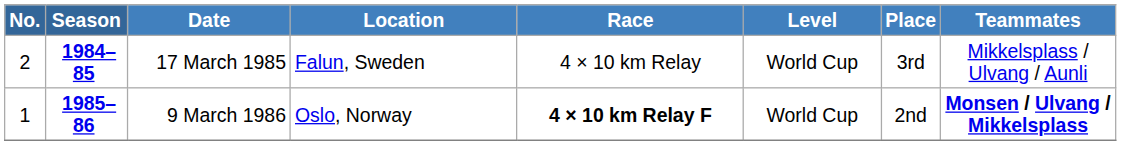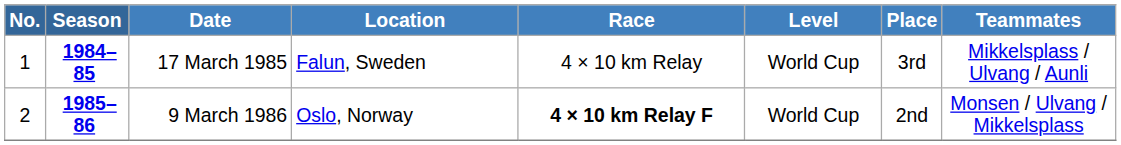(25, 62) 2 -> (25, 62) 1
(25, 114) 1 -> (25, 114) 2
(1028, 114) bold -> (1029, 114) normal
